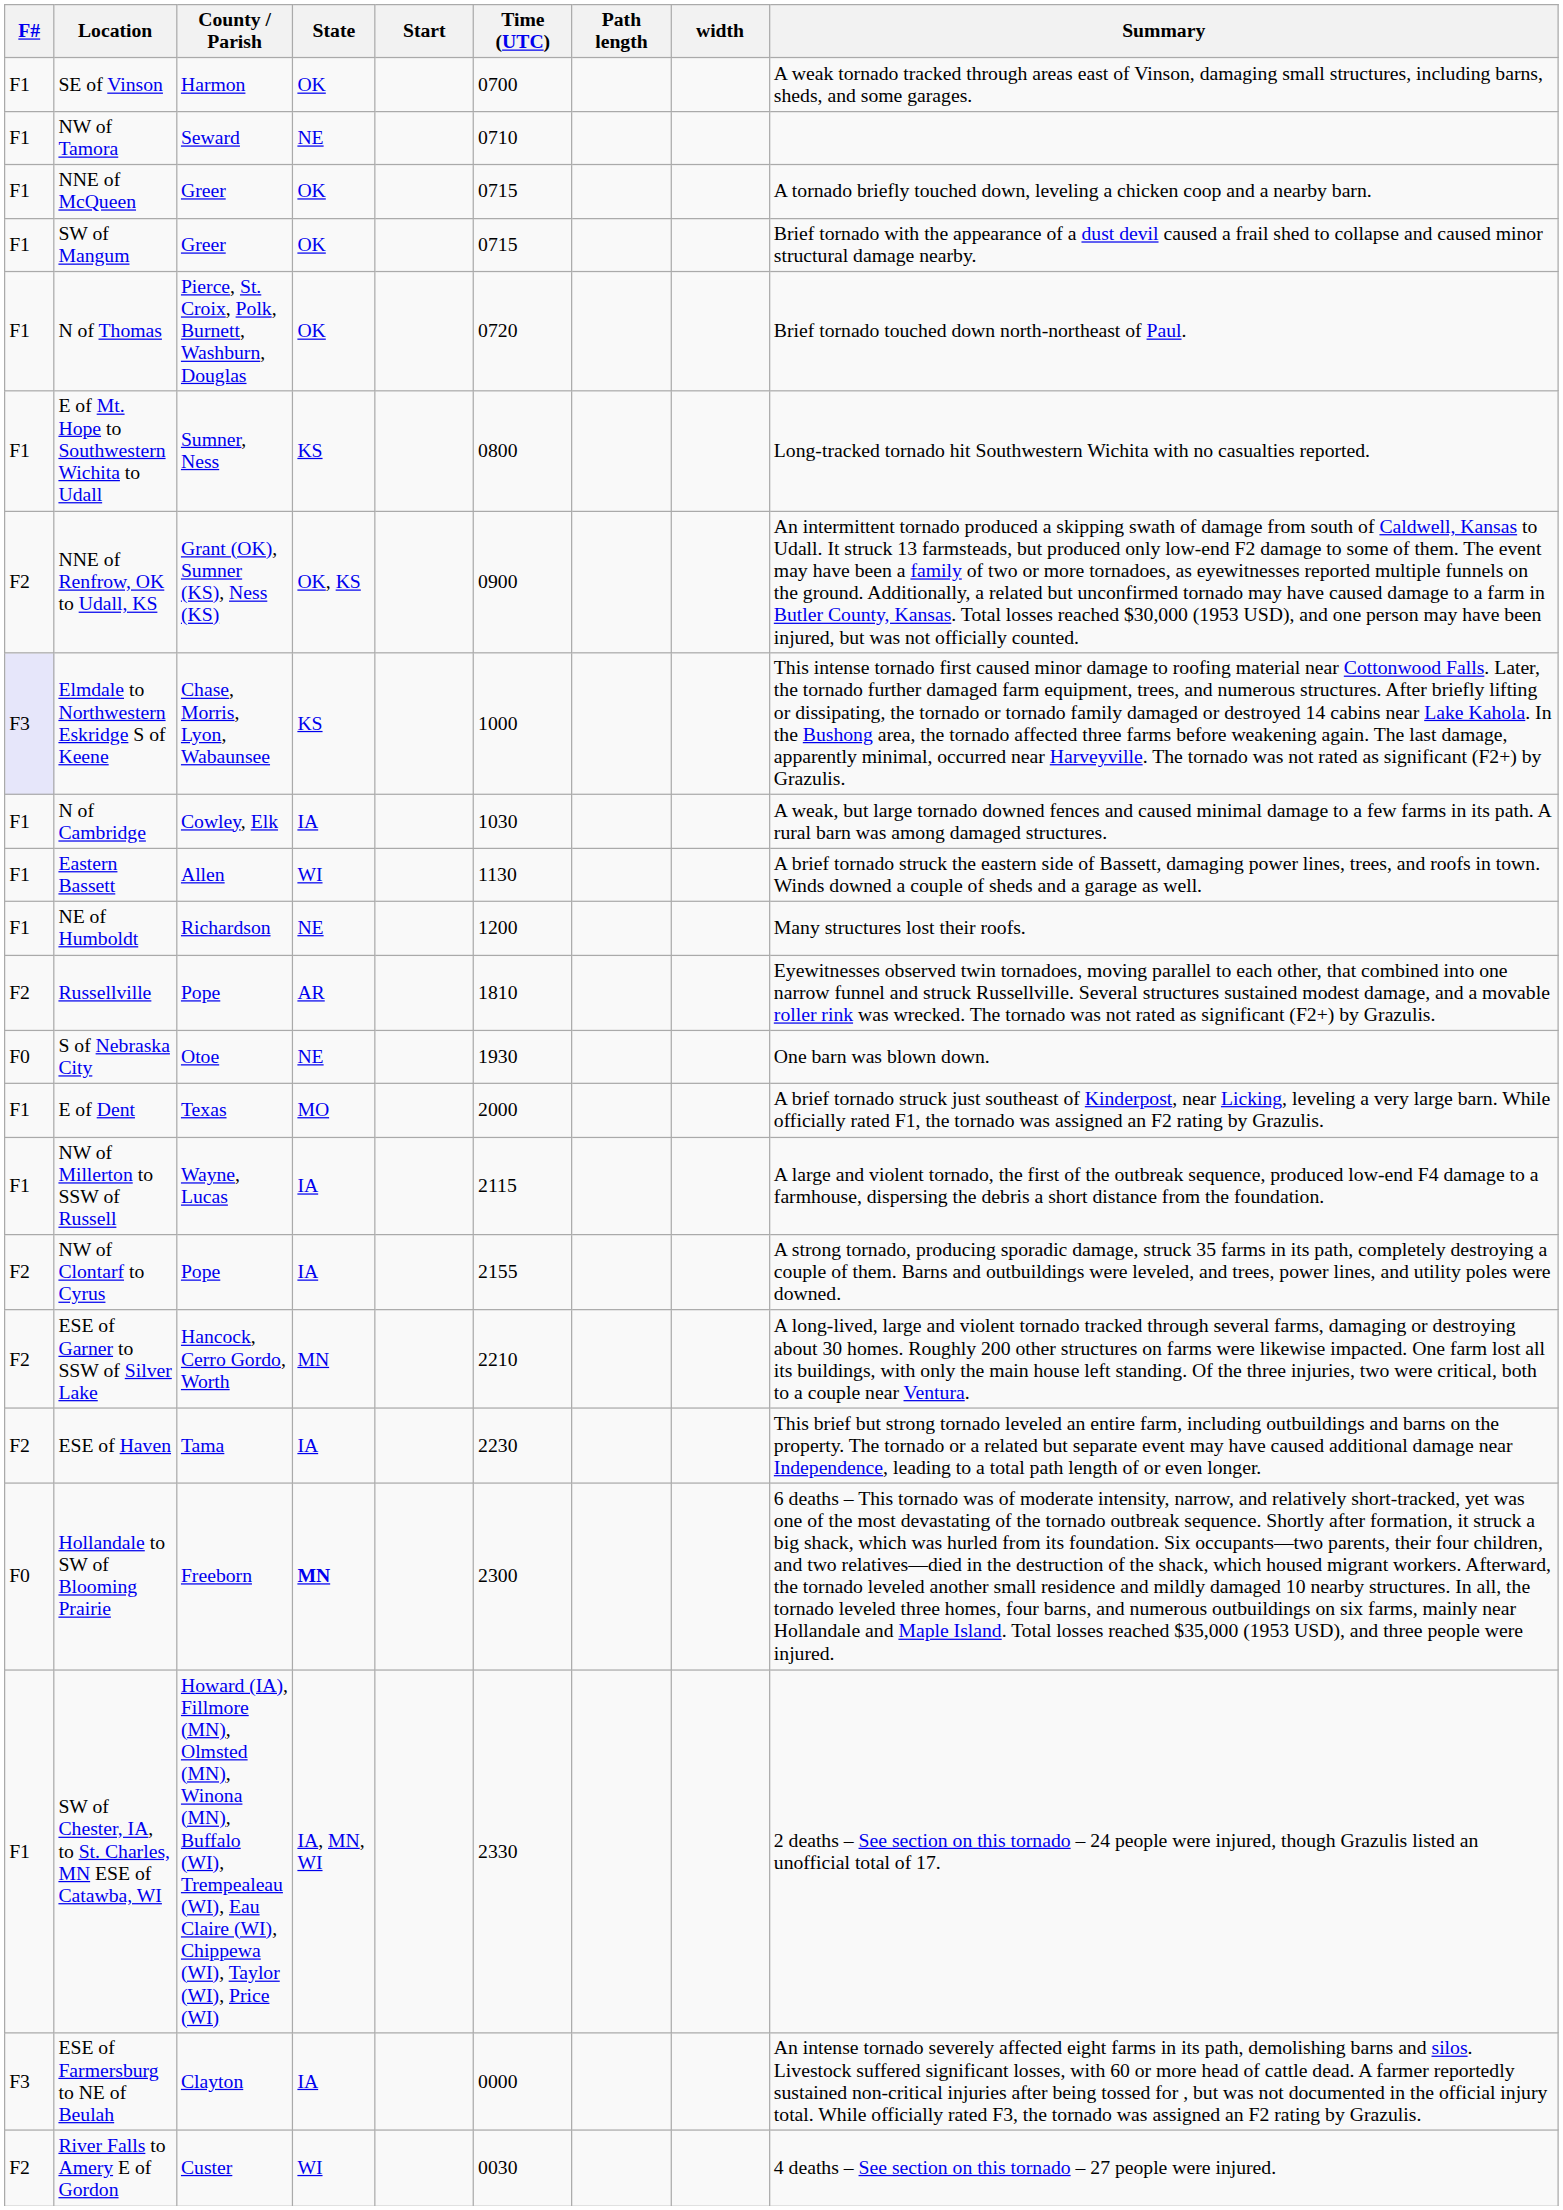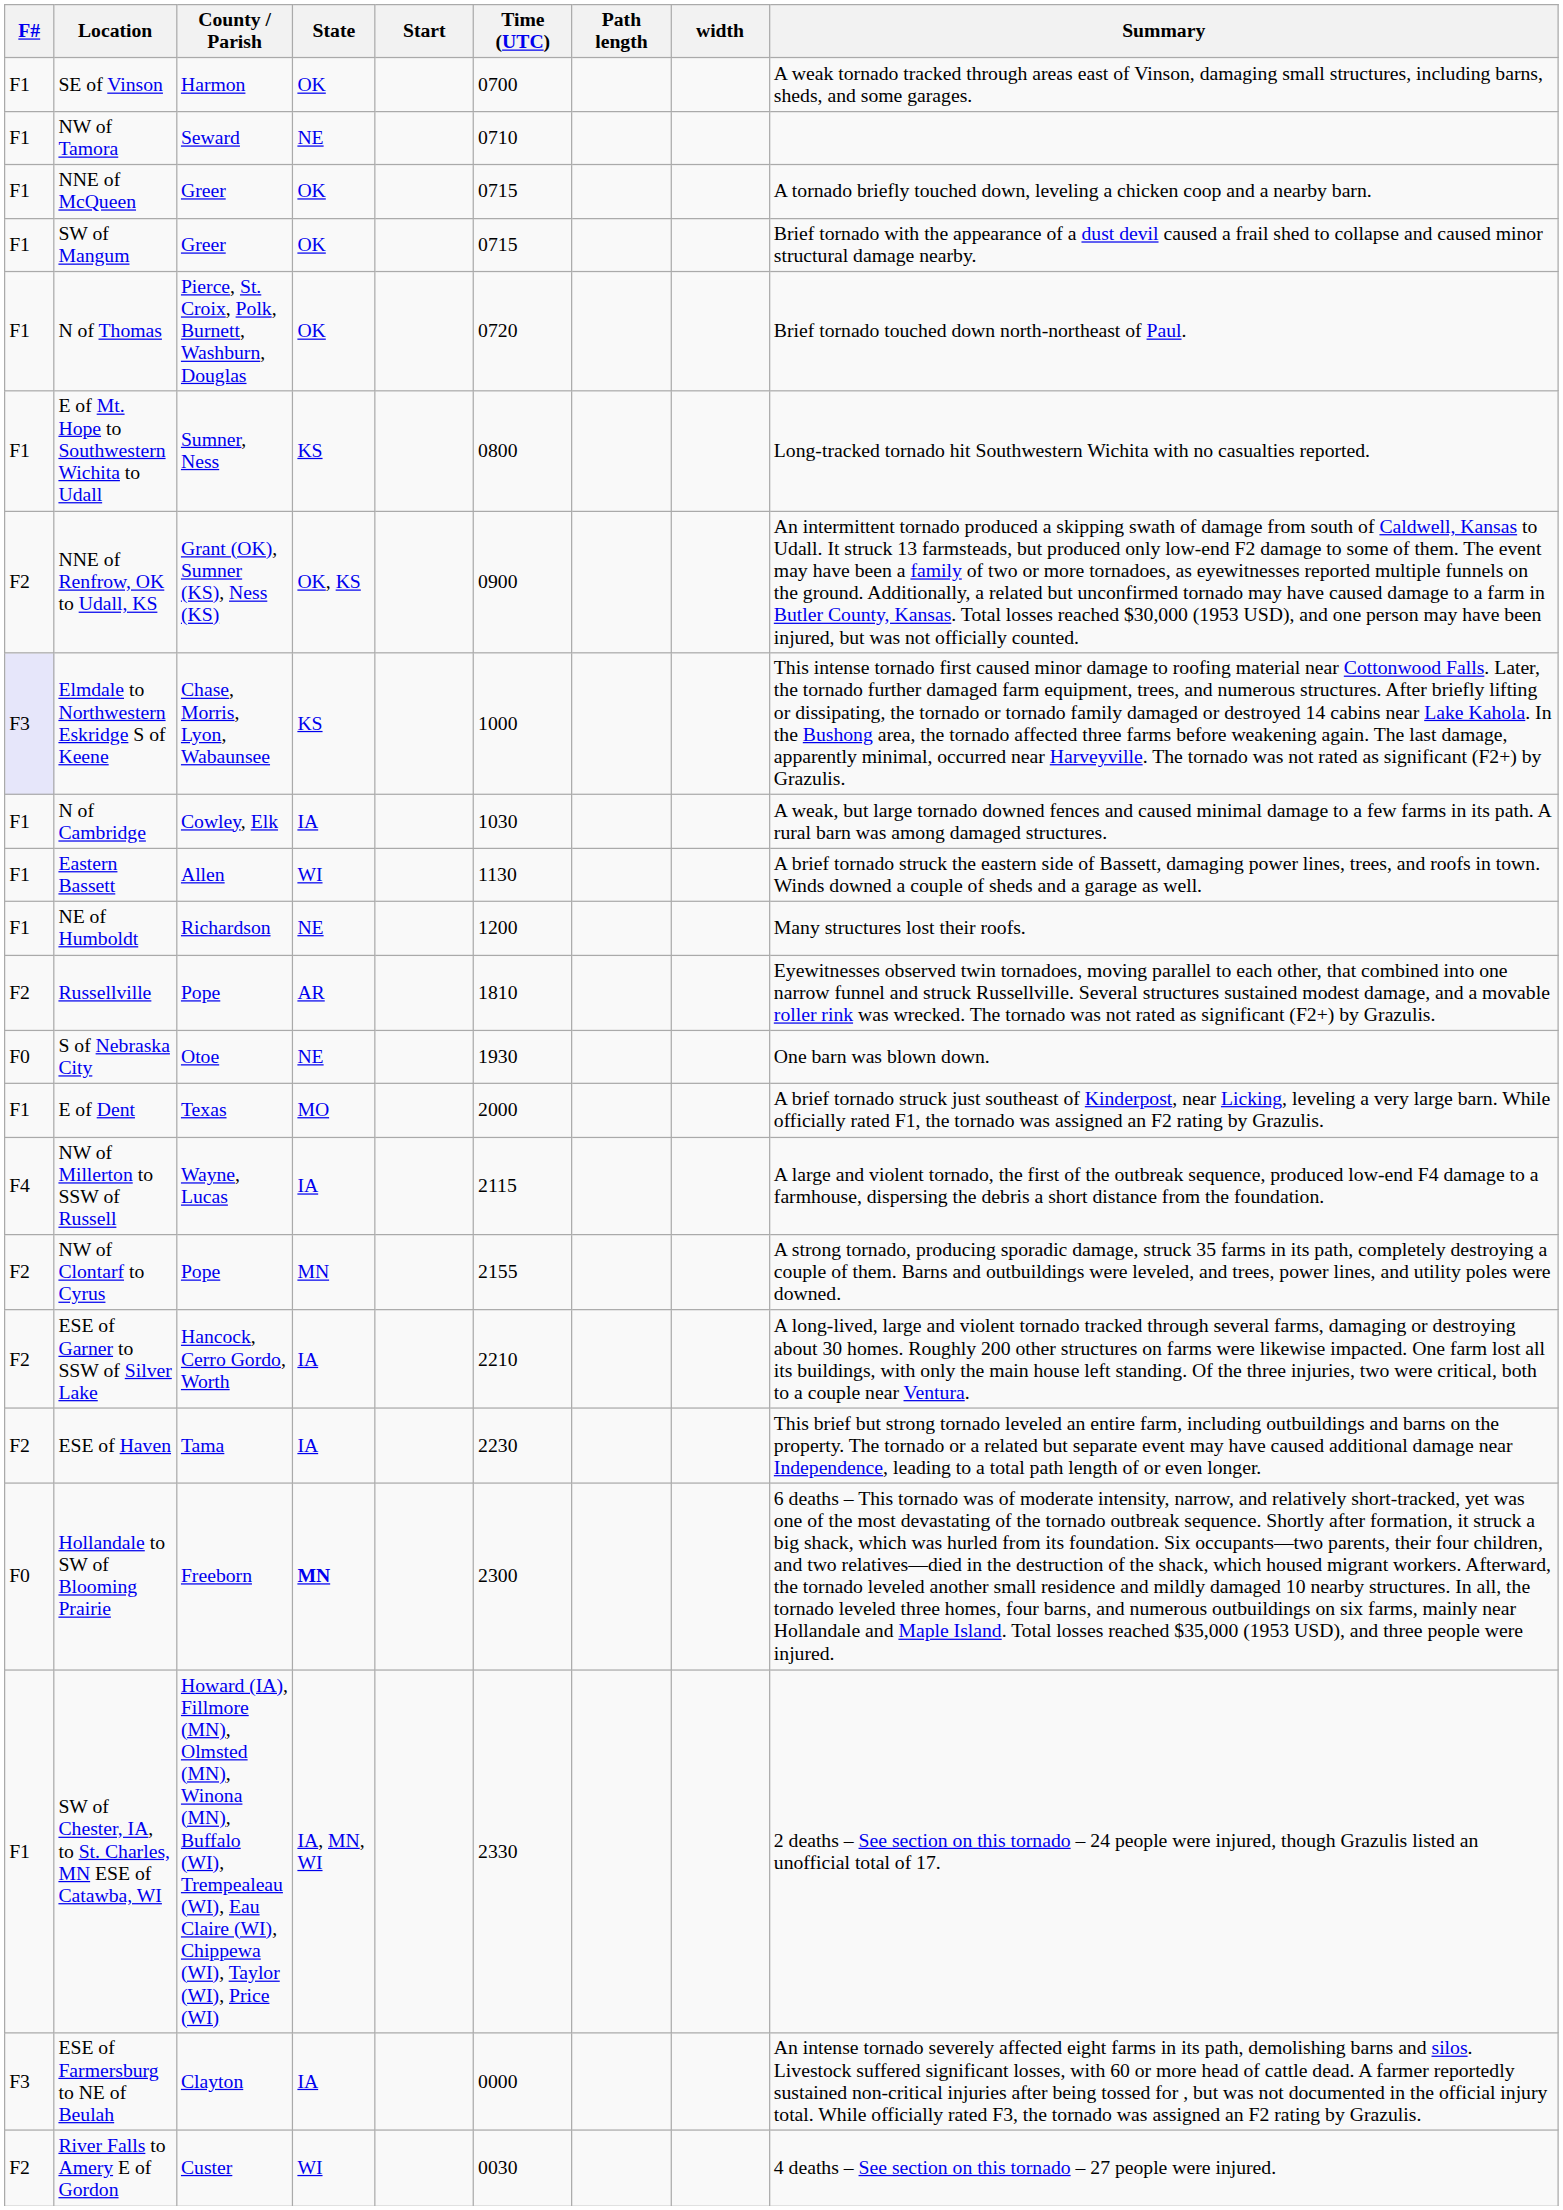(20, 1185) F1 -> (20, 1185) F4
(308, 1272) IA -> (313, 1272) MN
(313, 1358) MN -> (308, 1358) IA
